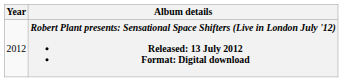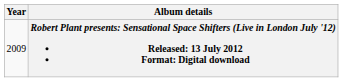(16, 48) 2012 -> (16, 48) 2009
